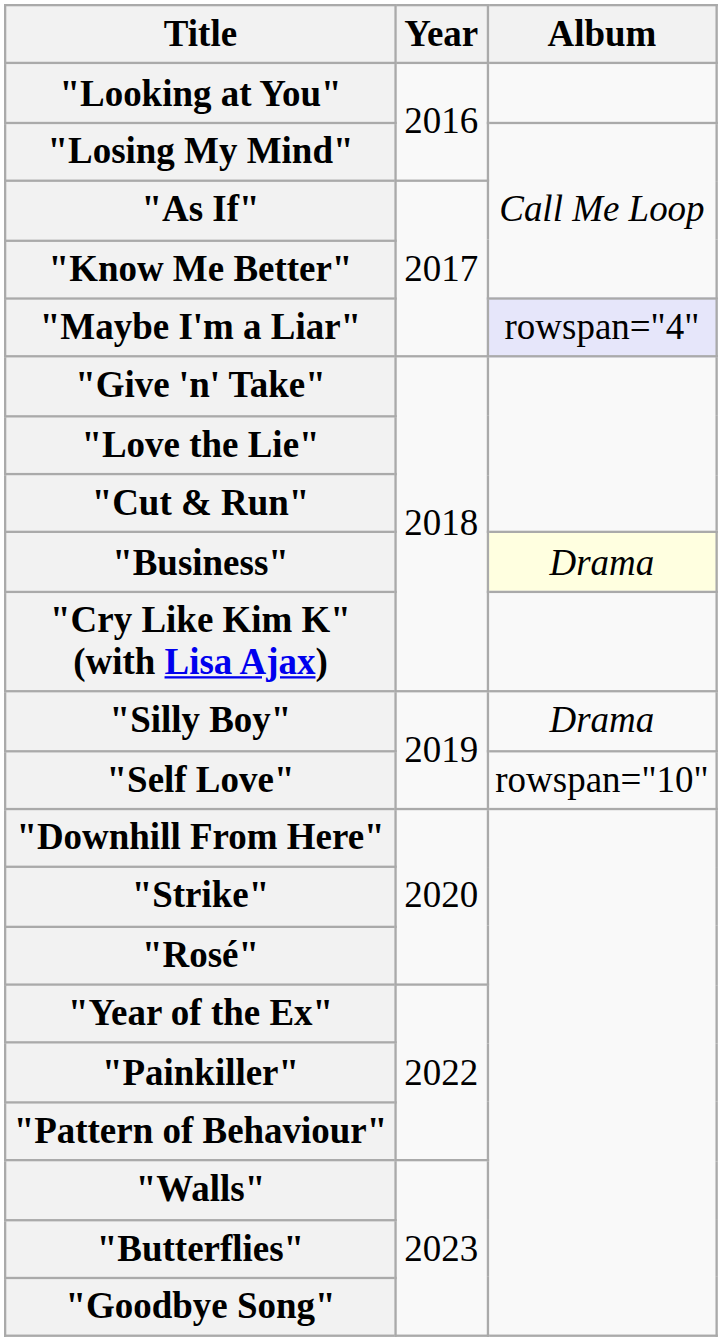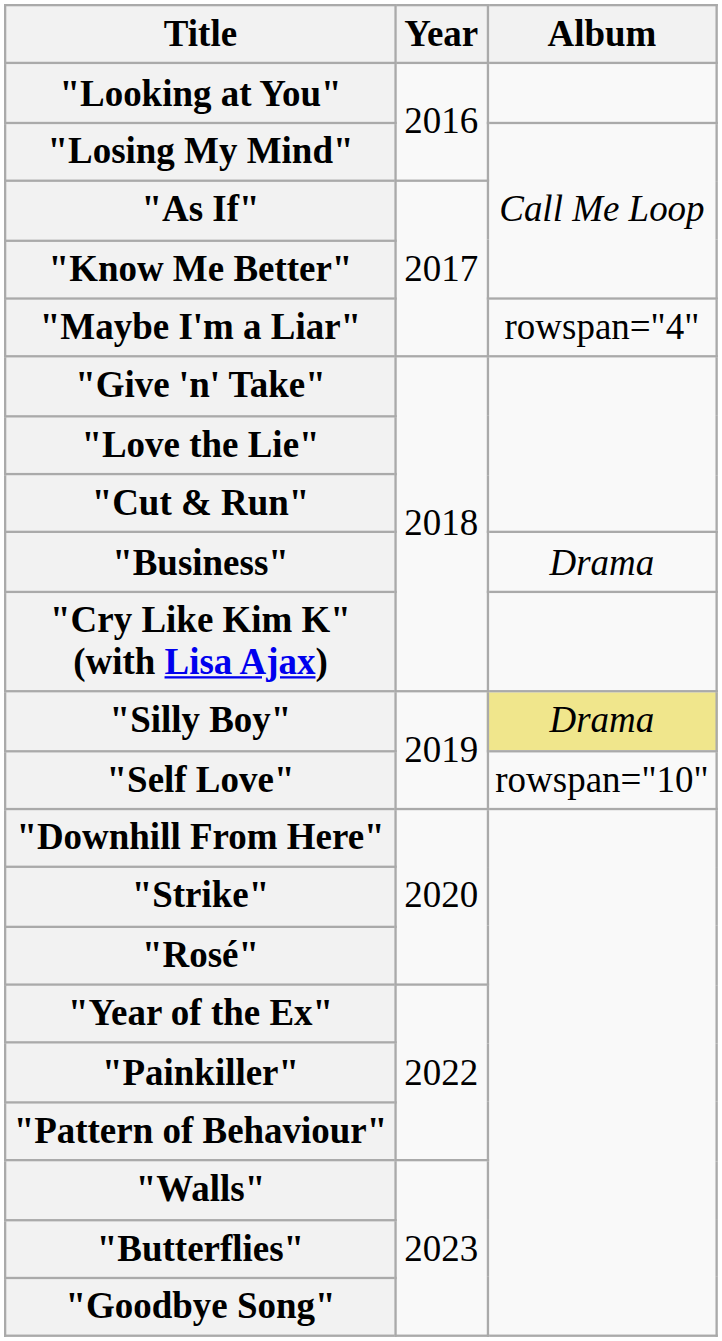(602, 326) lavender background -> (602, 326) no background
(602, 561) lightyellow background -> (602, 561) no background
(602, 720) no background -> (602, 720) khaki background
